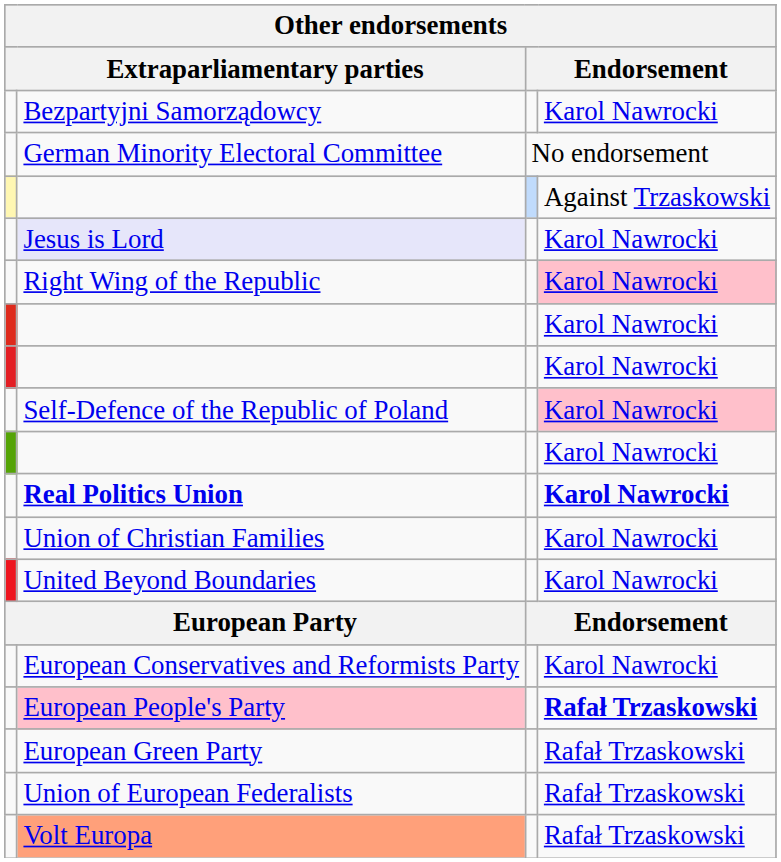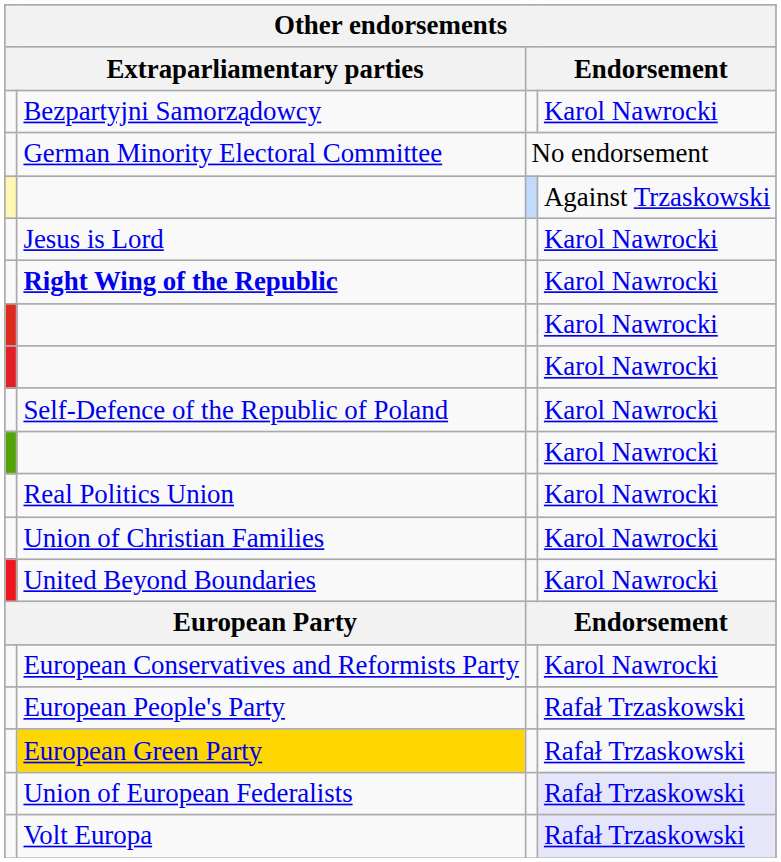(94, 238) lavender background -> (94, 238) no background
(172, 281) normal -> (181, 281) bold
(631, 281) pink background -> (631, 281) no background
(631, 409) pink background -> (631, 409) no background
(133, 494) bold -> (129, 494) normal
(636, 494) bold -> (631, 494) normal
(154, 707) pink background -> (154, 707) no background
(651, 707) bold -> (644, 707) normal
(143, 750) no background -> (143, 750) gold background
(644, 793) no background -> (644, 793) lavender background
(88, 835) lightsalmon background -> (88, 835) no background
(644, 835) no background -> (644, 835) lavender background
